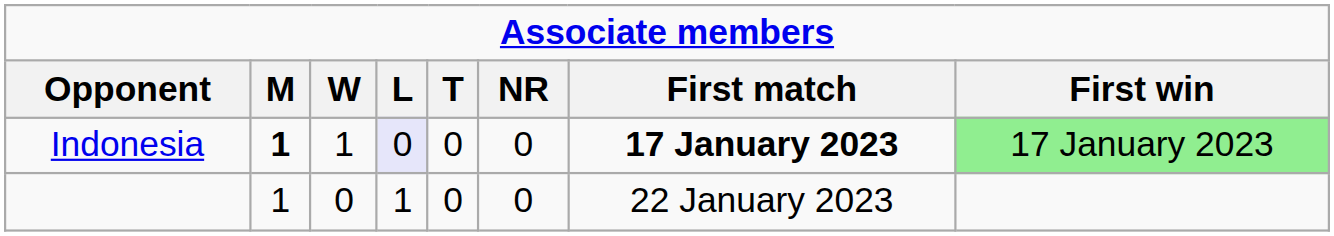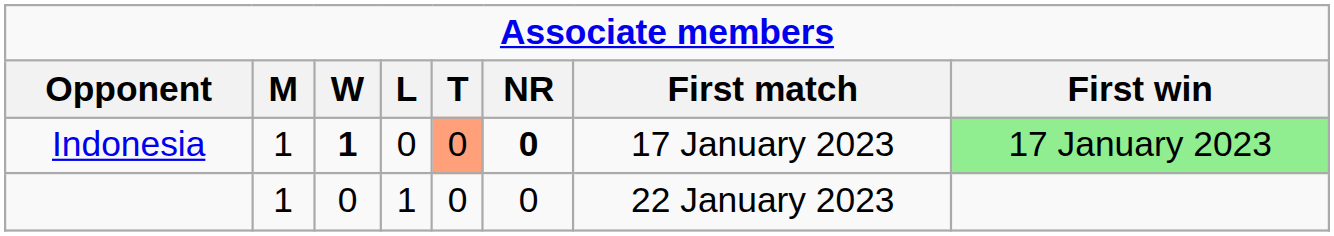(280, 144) bold -> (283, 144) normal
(344, 144) normal -> (347, 144) bold
(403, 144) lavender background -> (407, 144) no background
(453, 144) no background -> (458, 144) lightsalmon background
(523, 144) normal -> (529, 144) bold
(762, 144) bold -> (763, 144) normal
